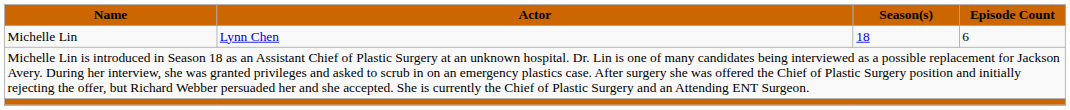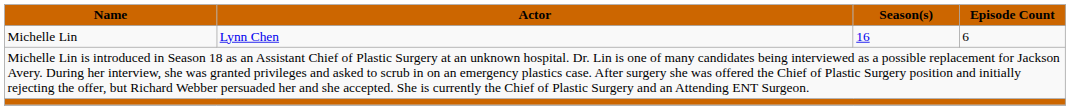(863, 36) 18 -> (863, 36) 16
